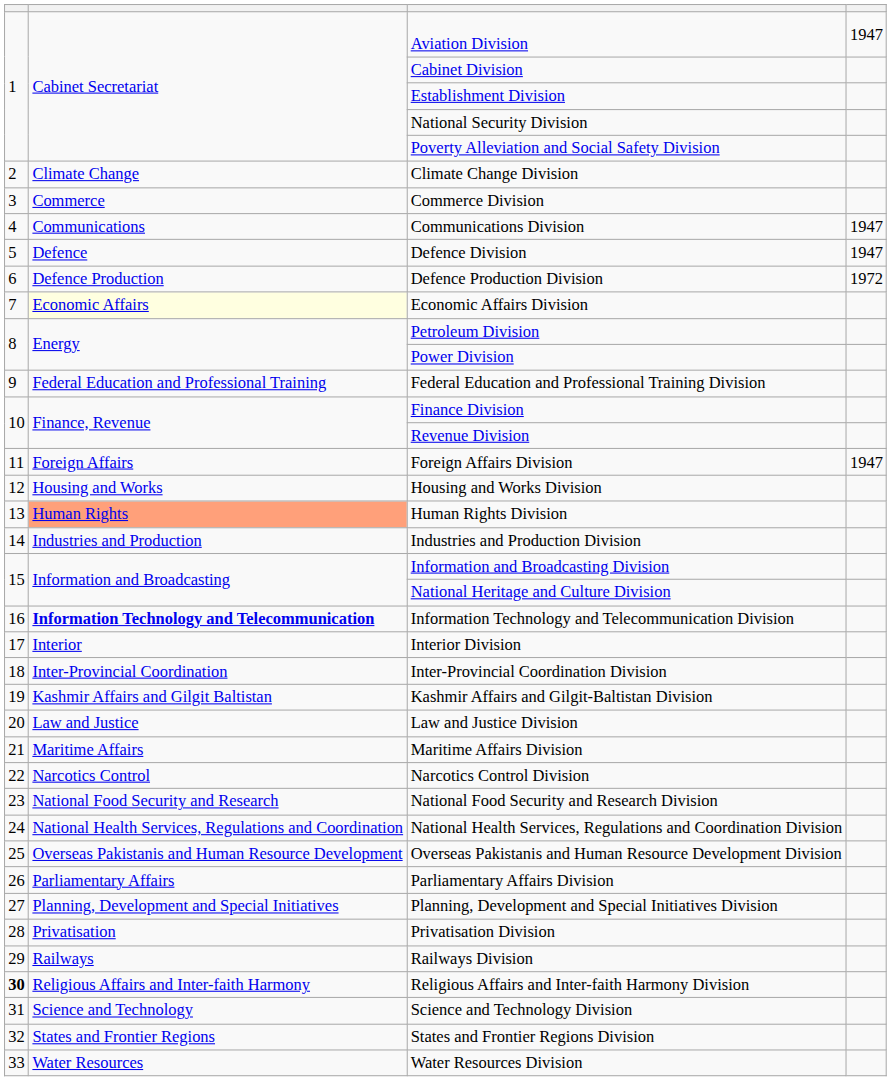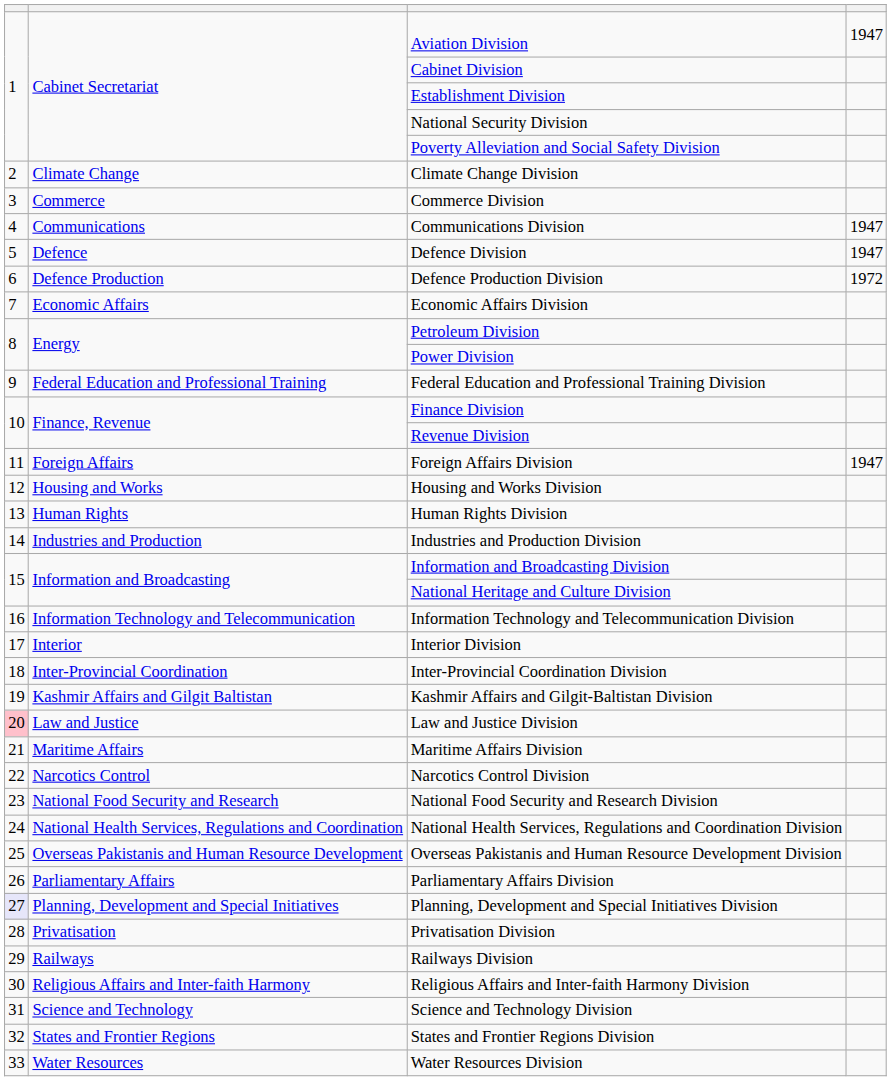(91, 305) lightyellow background -> (91, 305) no background
(80, 514) lightsalmon background -> (80, 514) no background
(203, 618) bold -> (194, 618) normal
(17, 723) no background -> (17, 723) pink background
(17, 906) no background -> (17, 906) lavender background
(17, 984) bold -> (17, 984) normal
